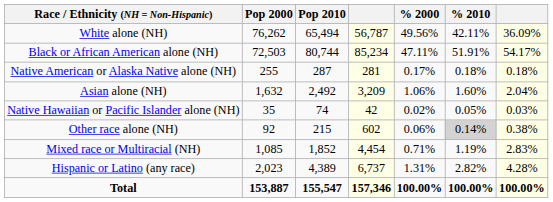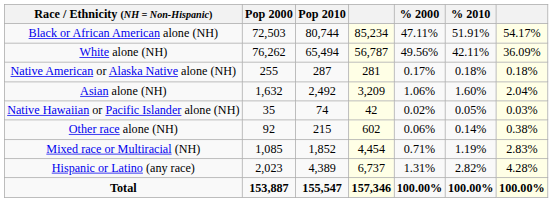rows swapped: (123, 33) <-> (123, 52)
(471, 129) lightgrey background -> (471, 129) no background
